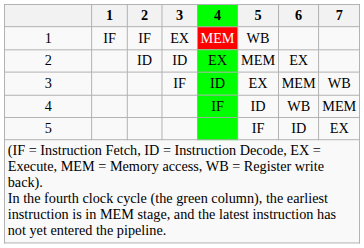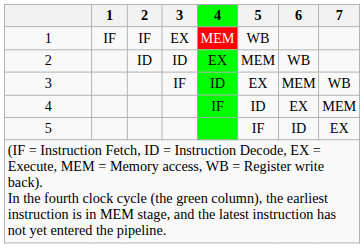(299, 60) EX -> (299, 60) WB
(299, 106) WB -> (299, 106) EX
